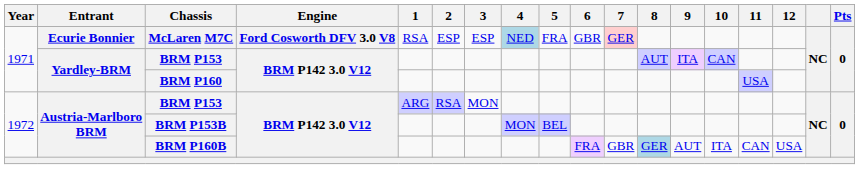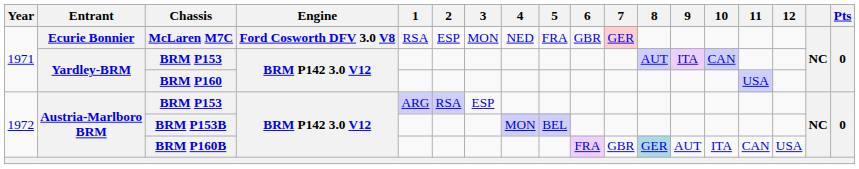(483, 37) ESP -> (483, 37) MON
(520, 37) lightblue background -> (520, 37) no background
(483, 103) MON -> (483, 103) ESP
